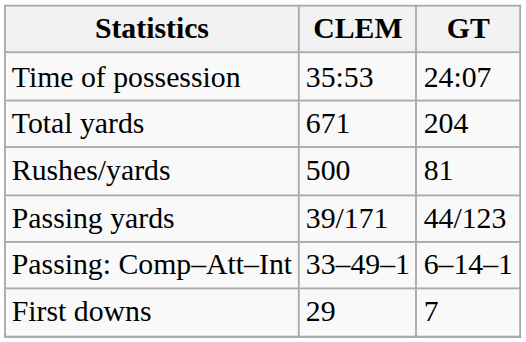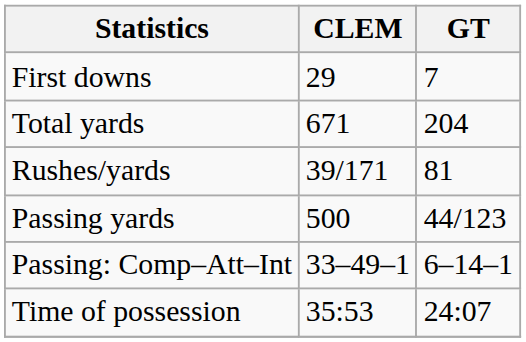rows swapped: (82, 312) <-> (126, 76)
(328, 170) 500 -> (347, 170) 39/171
(347, 217) 39/171 -> (328, 217) 500
